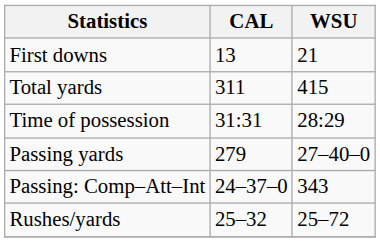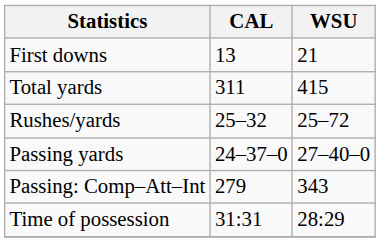rows swapped: (65, 219) <-> (89, 120)
(231, 153) 279 -> (251, 153) 24–37–0
(251, 186) 24–37–0 -> (231, 186) 279
